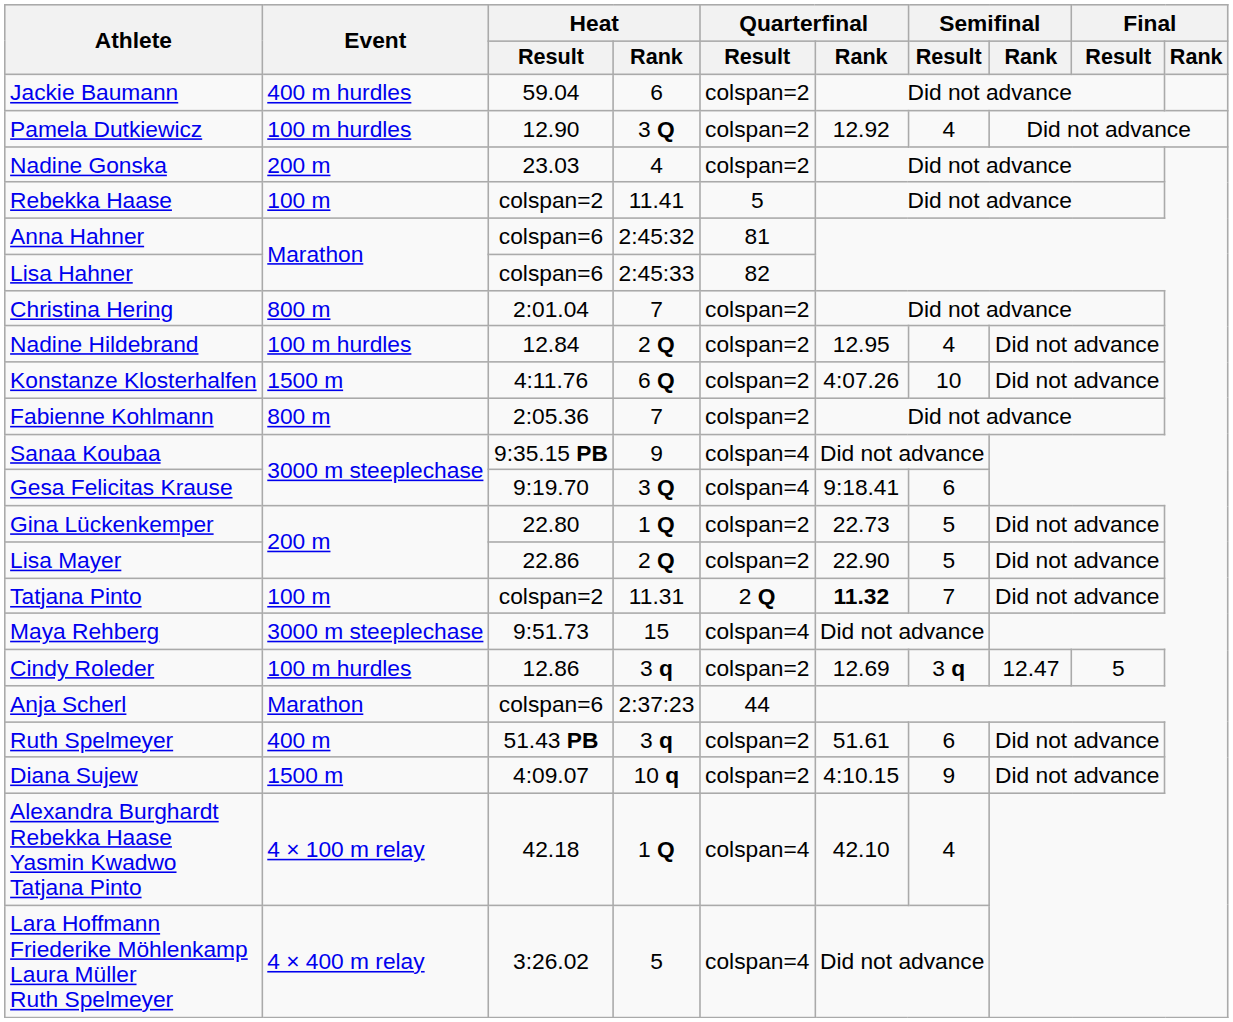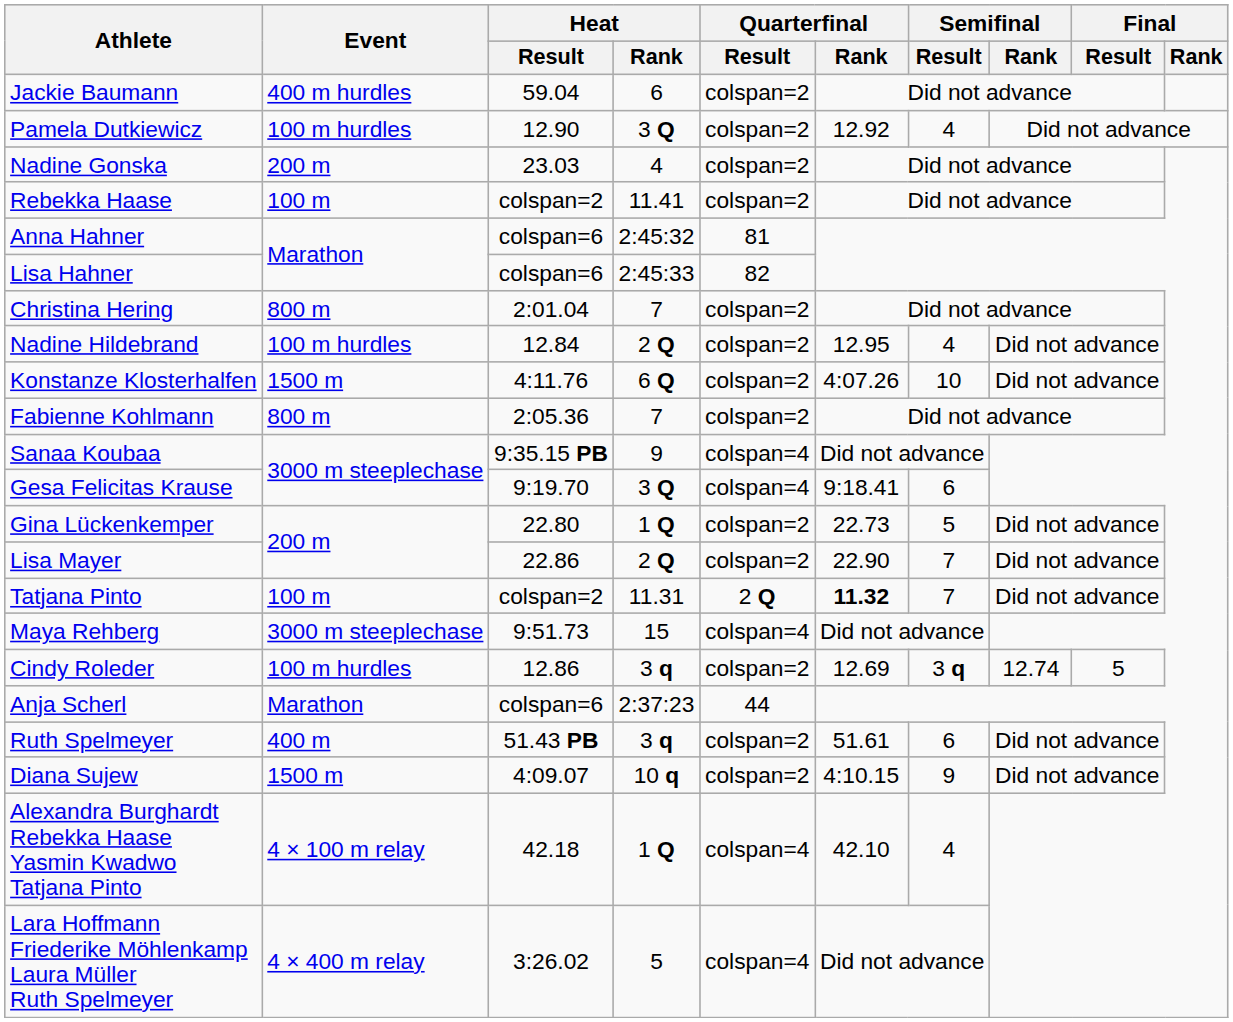(757, 201) 5 -> (757, 201) colspan=2
(949, 560) 5 -> (949, 560) 7
(1031, 668) 12.47 -> (1031, 668) 12.74
